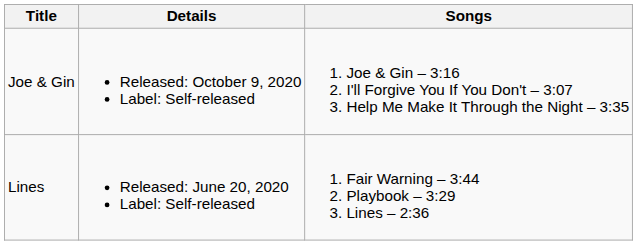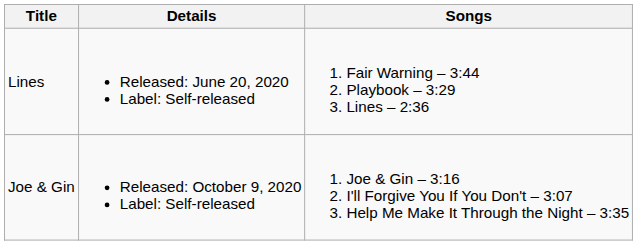rows swapped: (41, 81) <-> (26, 187)
